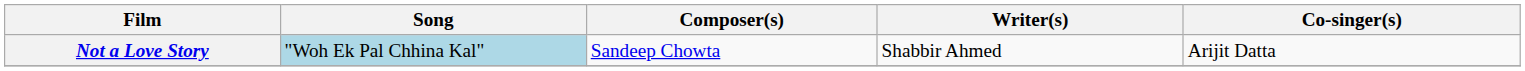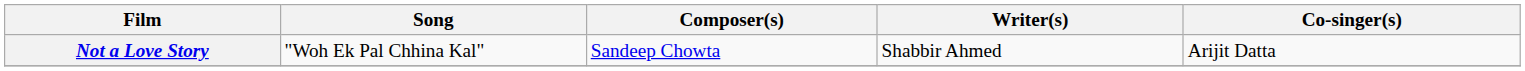(384, 50) lightblue background -> (384, 50) no background
